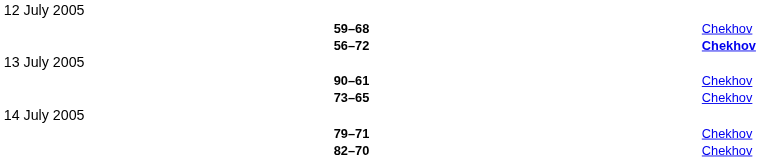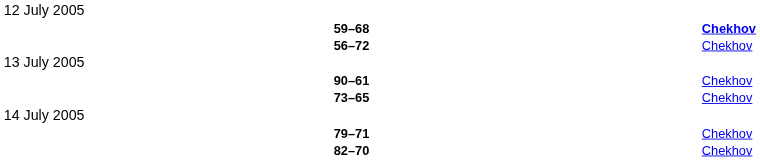(727, 28) normal -> (729, 28) bold
(729, 45) bold -> (727, 45) normal
